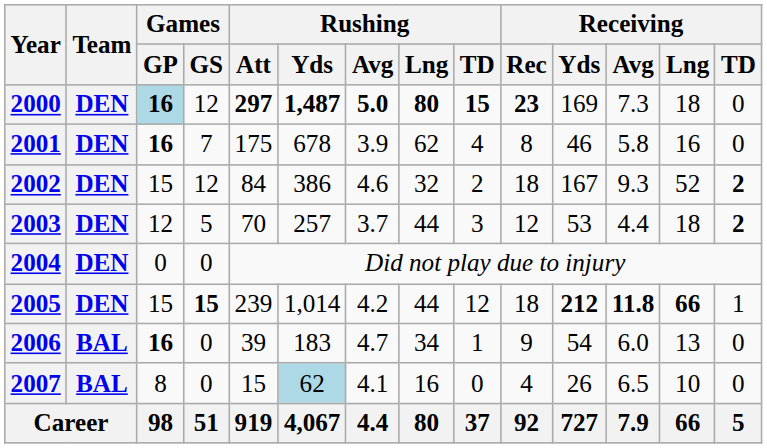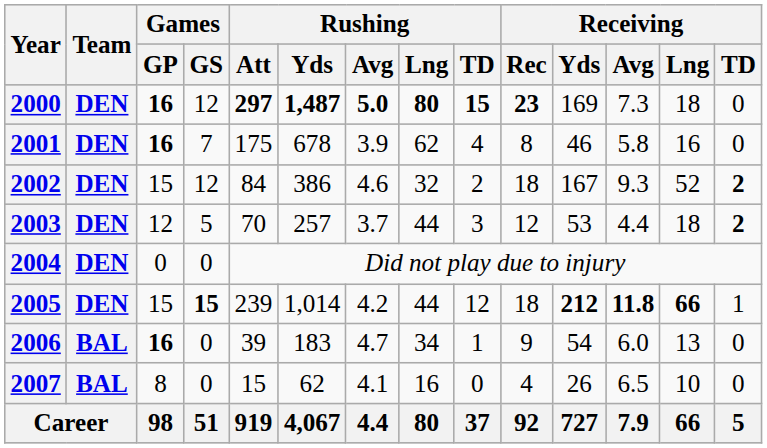(161, 104) lightblue background -> (161, 104) no background
(312, 382) lightblue background -> (312, 382) no background
